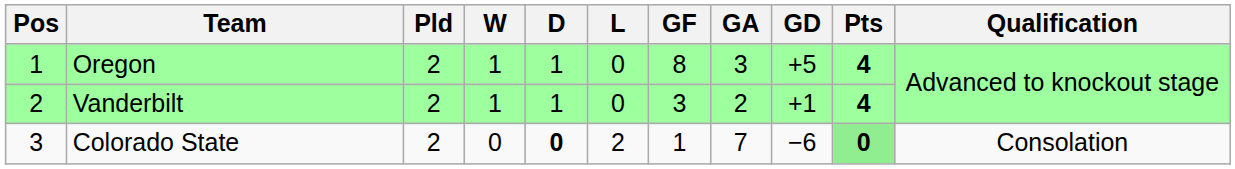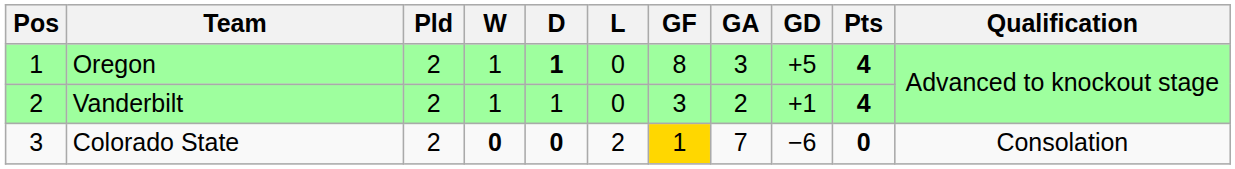(556, 63) normal -> (556, 63) bold
(495, 143) normal -> (495, 143) bold
(679, 143) no background -> (679, 143) gold background
(864, 143) lightgreen background -> (864, 143) no background
